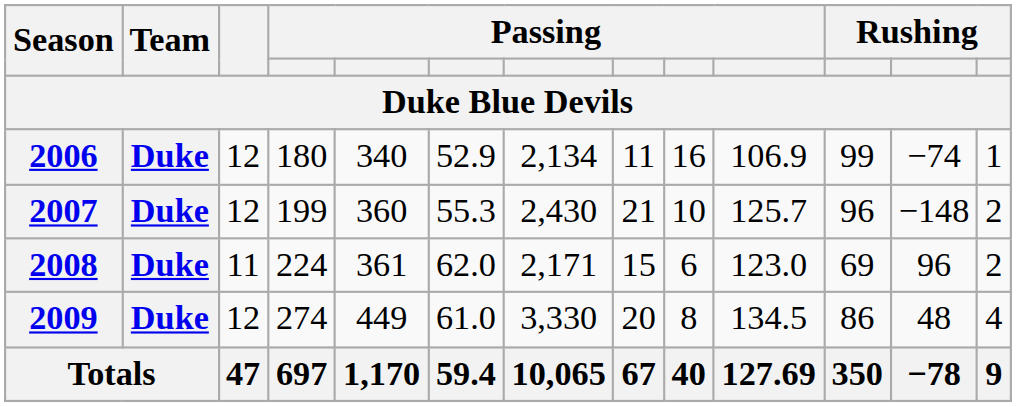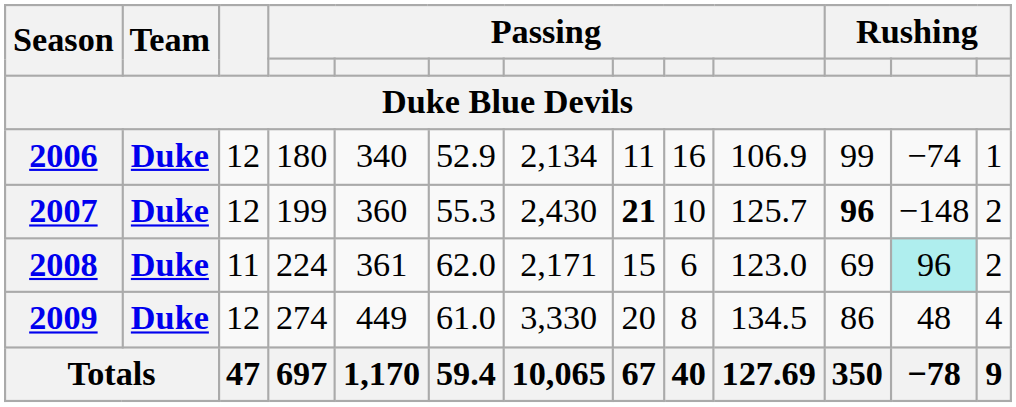(639, 210) normal -> (639, 210) bold
(857, 210) normal -> (857, 210) bold
(934, 264) no background -> (934, 264) paleturquoise background
